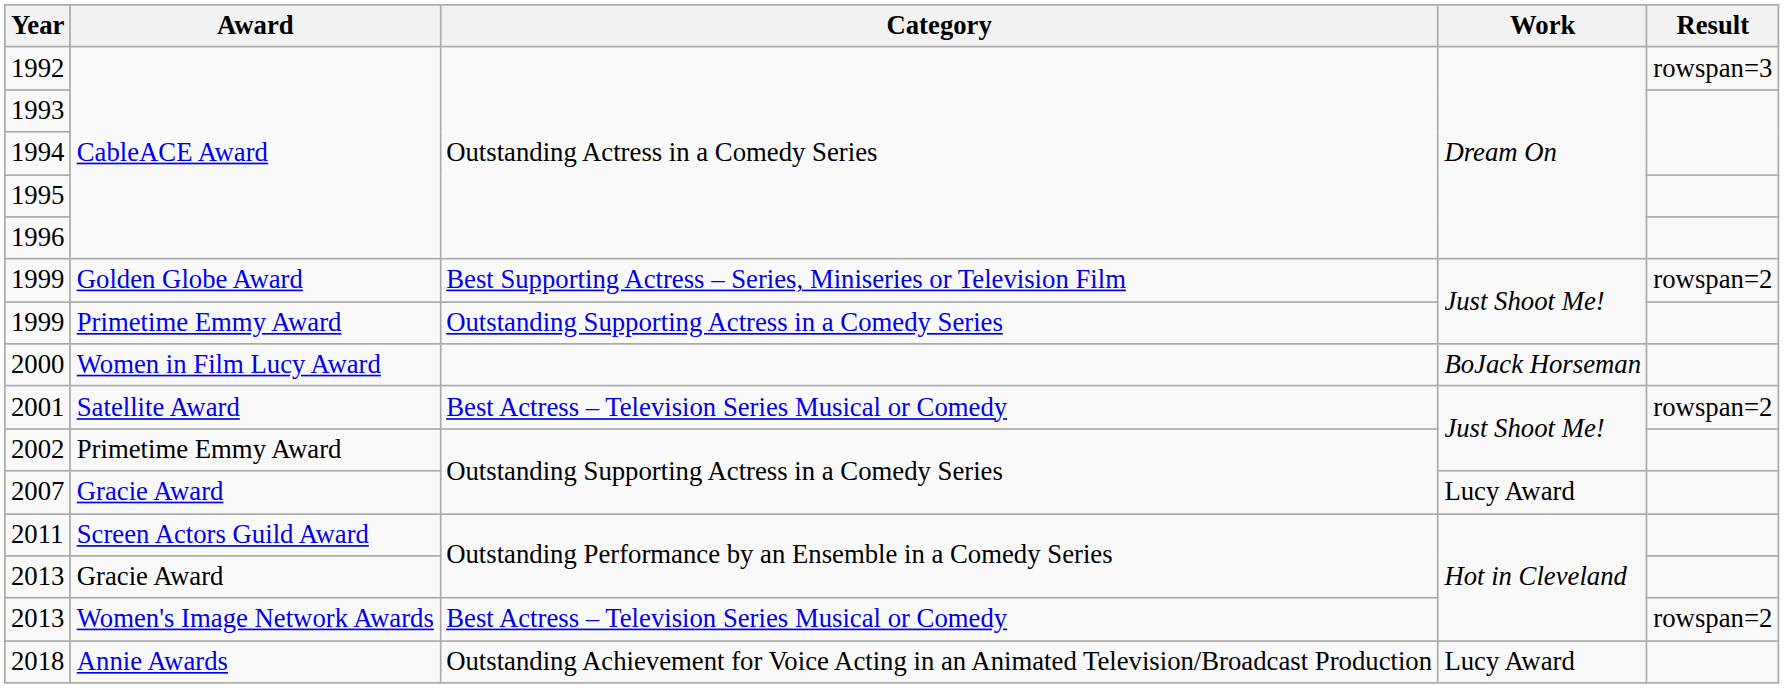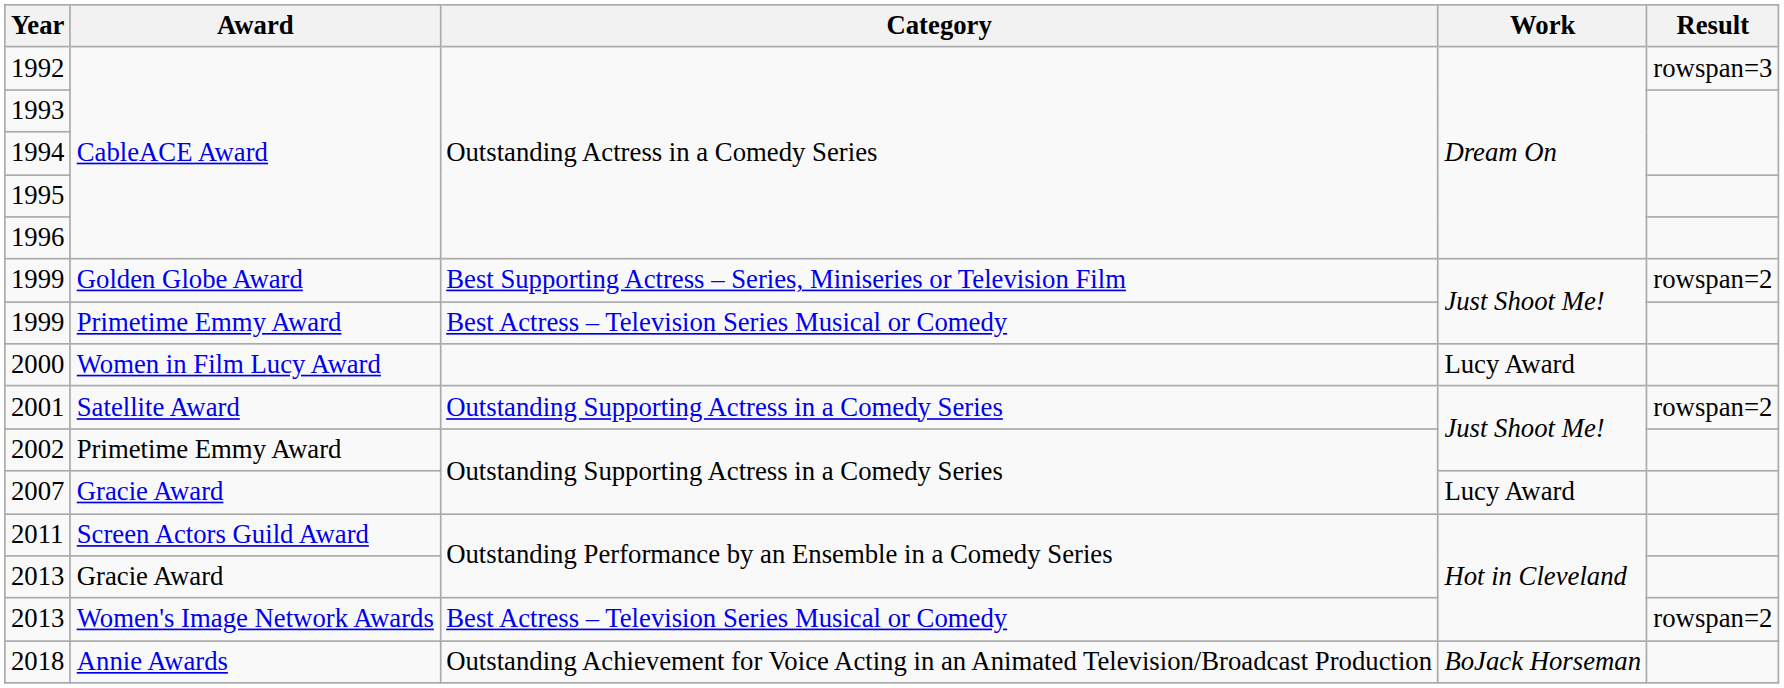(725, 322) Outstanding Supporting Actress in a Comedy Series -> (727, 322) Best Actress – Television Series Musical or Comedy
(1543, 364) BoJack Horseman -> (1510, 364) Lucy Award
(727, 407) Best Actress – Television Series Musical or Comedy -> (725, 407) Outstanding Supporting Actress in a Comedy Series
(1510, 661) Lucy Award -> (1543, 661) BoJack Horseman
